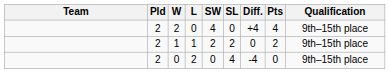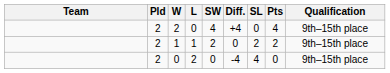columns swapped: (232, 12) <-> (253, 12)
